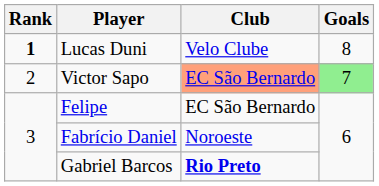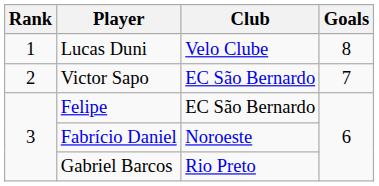(31, 48) bold -> (31, 48) normal
(250, 78) lightsalmon background -> (250, 78) no background
(346, 78) lightgreen background -> (346, 78) no background
(223, 166) bold -> (221, 166) normal
